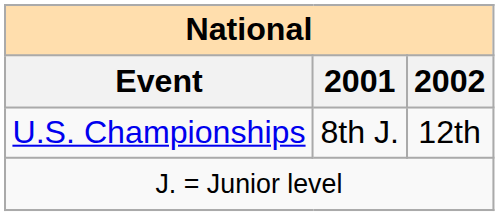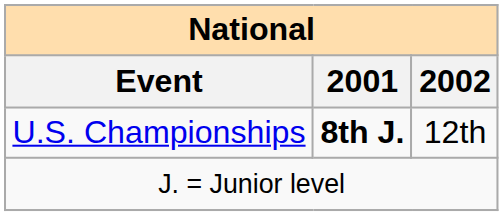(360, 132) normal -> (362, 132) bold
